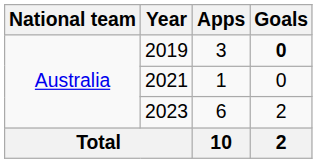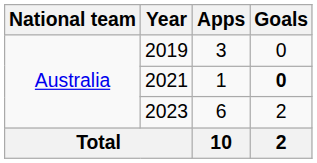(281, 50) bold -> (281, 50) normal
(281, 81) normal -> (281, 81) bold
